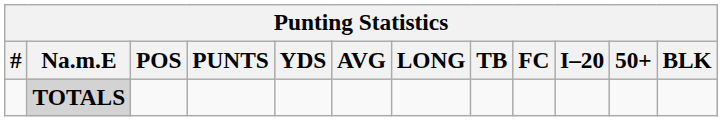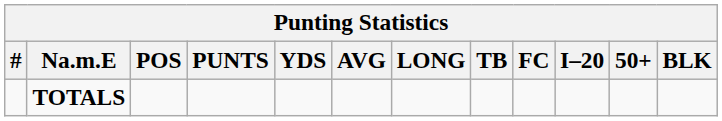(79, 97) lightgrey background -> (79, 97) no background
